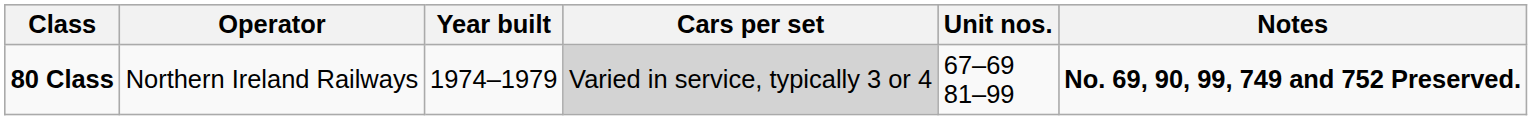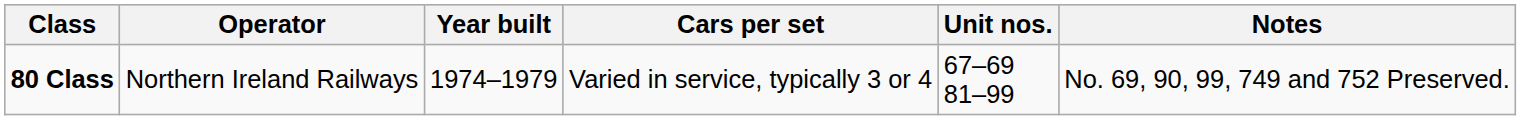(751, 79) lightgrey background -> (751, 79) no background
(1293, 79) bold -> (1287, 79) normal
